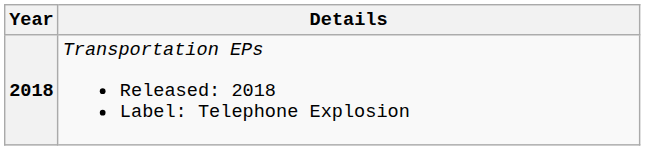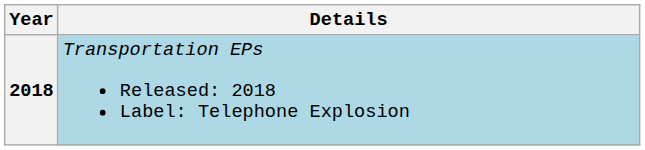(349, 81) no background -> (349, 81) lightblue background
